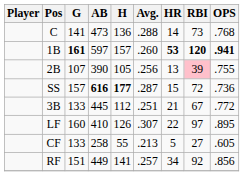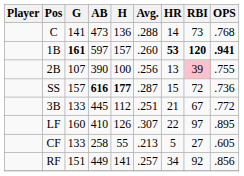(122, 69) 105 -> (122, 69) 100
